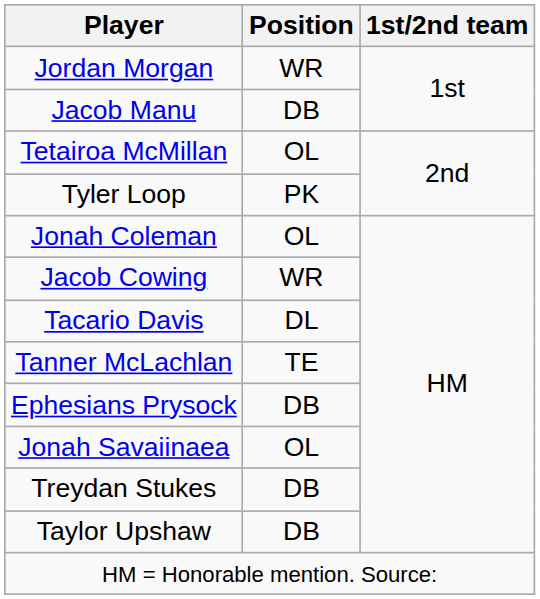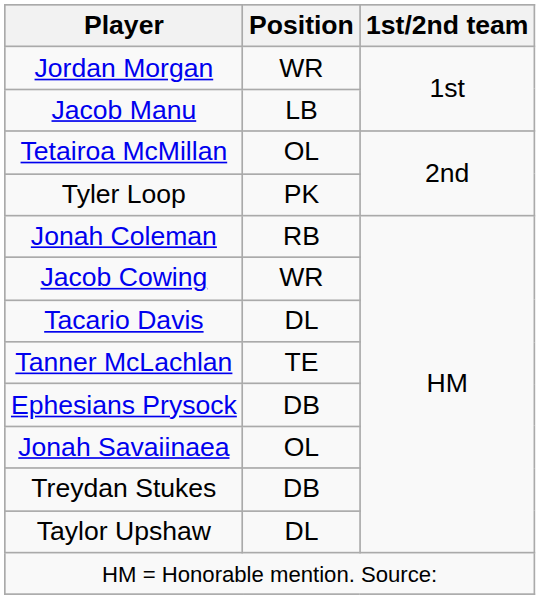(301, 109) DB -> (301, 109) LB
(301, 236) OL -> (301, 236) RB
(301, 531) DB -> (301, 531) DL
